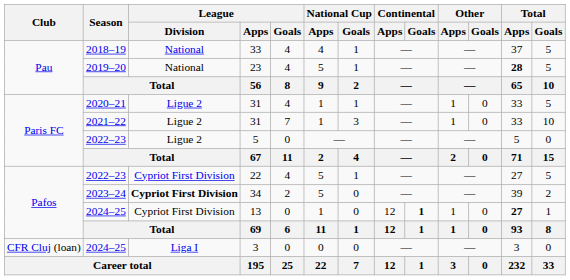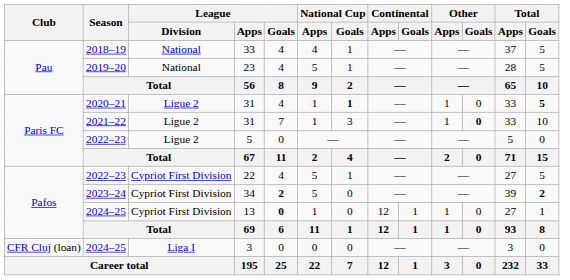(517, 67) bold -> (510, 67) normal
(356, 103) normal -> (350, 103) bold
(548, 103) normal -> (542, 103) bold
(485, 121) normal -> (479, 121) bold
(184, 193) bold -> (181, 193) normal
(287, 193) normal -> (281, 193) bold
(548, 193) normal -> (542, 193) bold
(287, 211) normal -> (281, 211) bold
(421, 211) bold -> (415, 211) normal
(517, 211) bold -> (510, 211) normal
